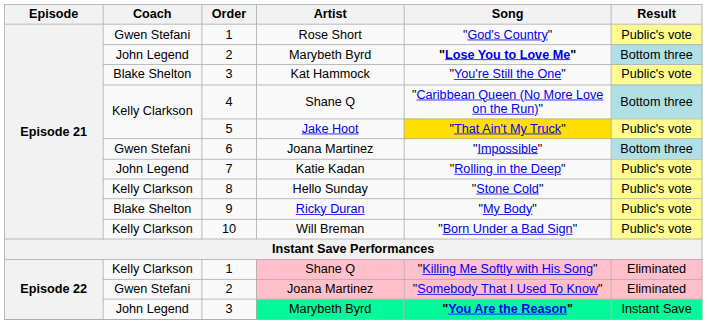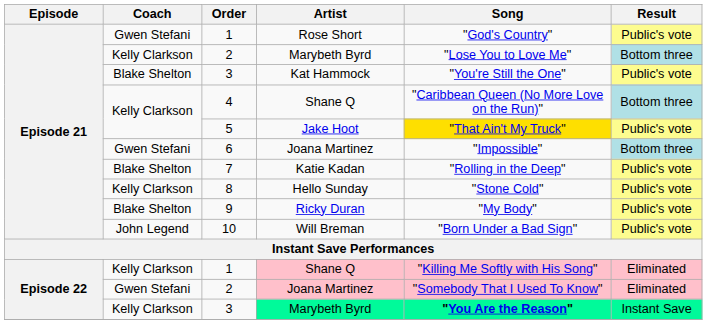(152, 54) John Legend -> (152, 54) Kelly Clarkson
(508, 54) bold -> (508, 54) normal
(152, 169) John Legend -> (152, 169) Blake Shelton
(152, 229) Kelly Clarkson -> (152, 229) John Legend
(152, 309) John Legend -> (152, 309) Kelly Clarkson
